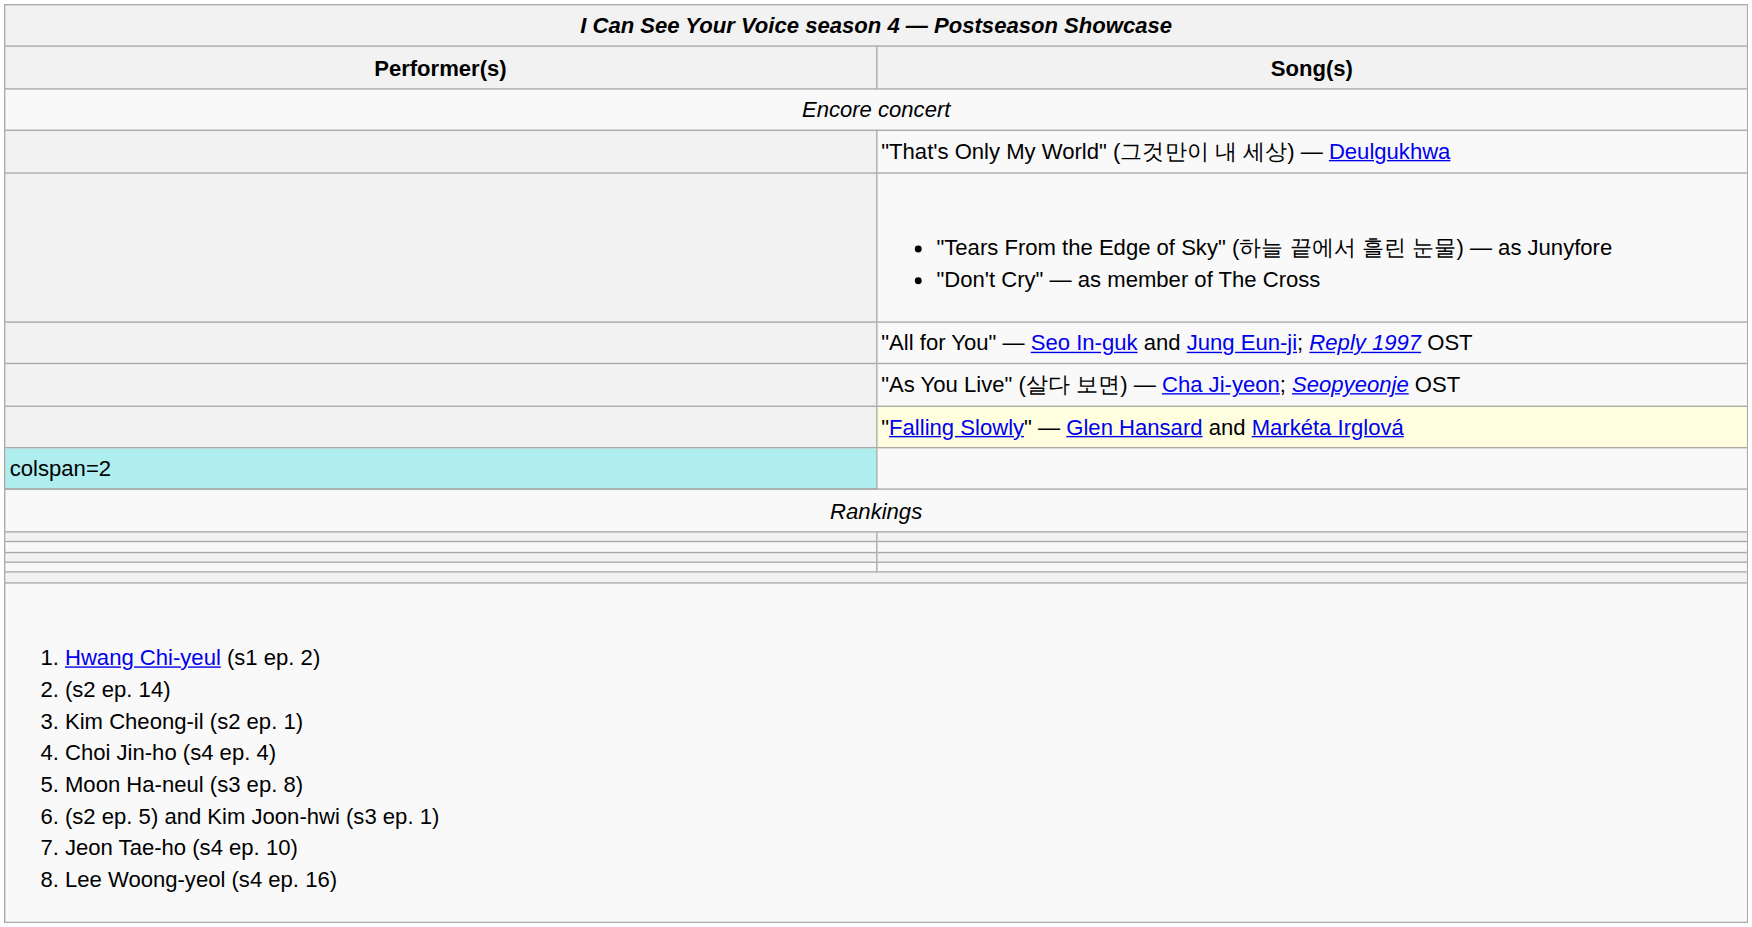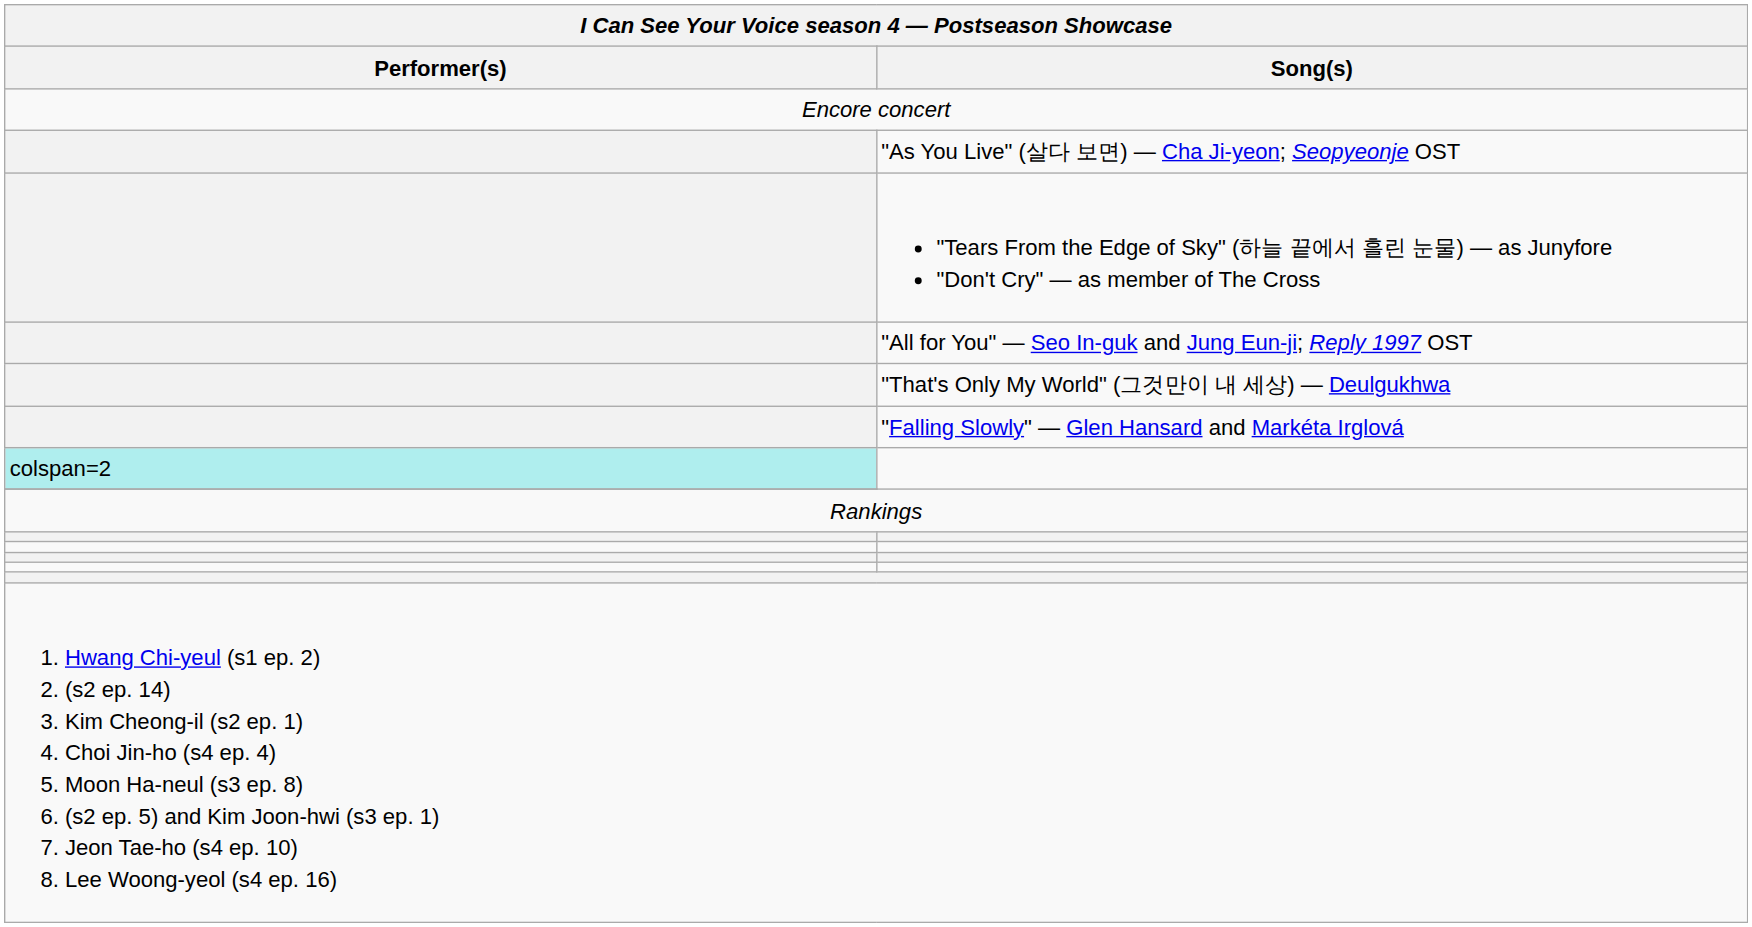(1166, 151) "That's Only My World" (그것만이 내 세상) — Deulgukhwa -> (1171, 151) "As You Live" (살다 보면) — Cha Ji-yeon; Seopyeonje OST
(1171, 385) "As You Live" (살다 보면) — Cha Ji-yeon; Seopyeonje OST -> (1166, 385) "That's Only My World" (그것만이 내 세상) — Deulgukhwa
(1143, 427) lightyellow background -> (1143, 427) no background
